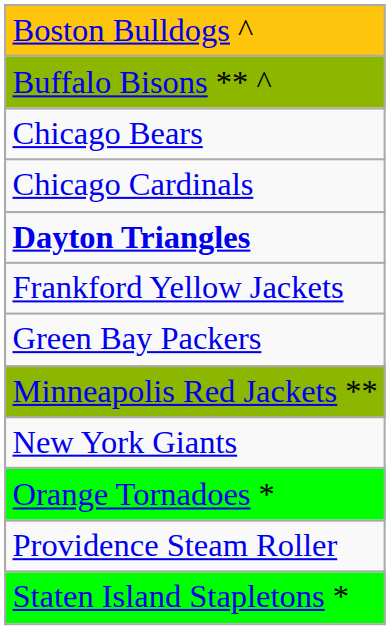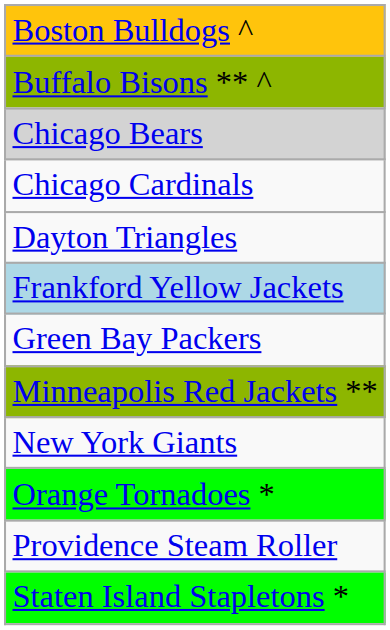(108, 133) no background -> (108, 133) lightgrey background
(131, 236) bold -> (125, 236) normal
(178, 287) no background -> (178, 287) lightblue background
